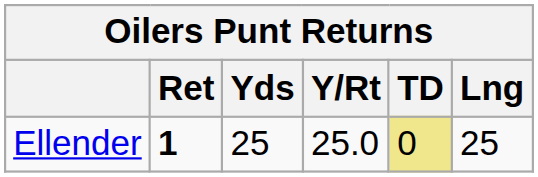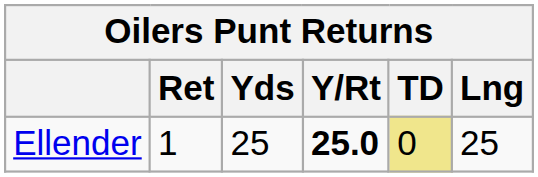(168, 143) bold -> (168, 143) normal
(345, 143) normal -> (345, 143) bold
